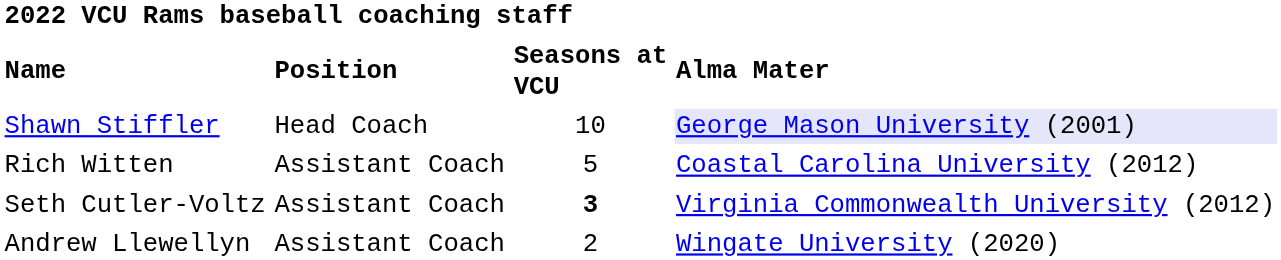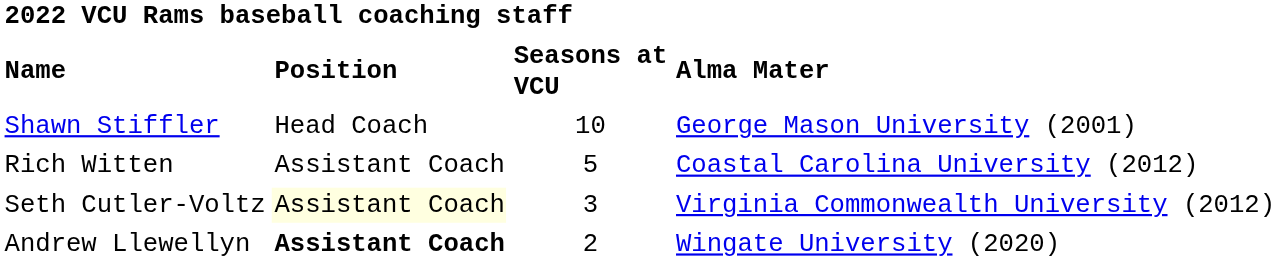(906, 126) lavender background -> (906, 126) no background
(390, 205) no background -> (390, 205) lightyellow background
(590, 205) bold -> (590, 205) normal
(390, 245) normal -> (390, 245) bold
